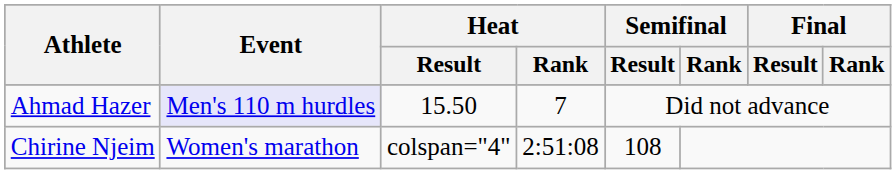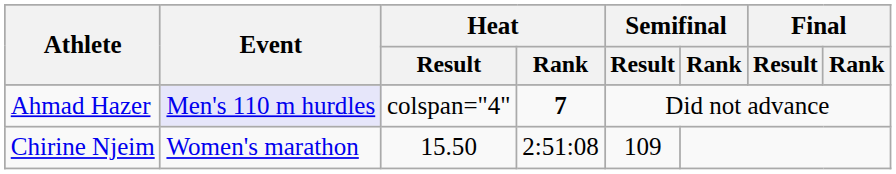(449, 105) 15.50 -> (449, 105) colspan="4"
(561, 105) normal -> (561, 105) bold
(449, 147) colspan="4" -> (449, 147) 15.50
(643, 147) 108 -> (643, 147) 109
